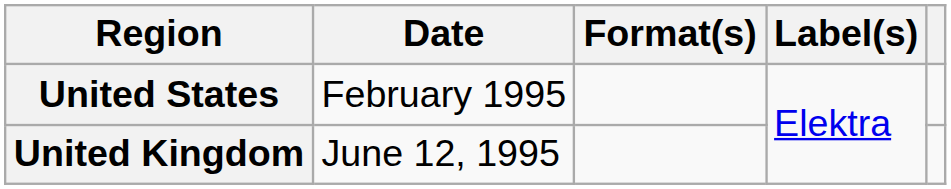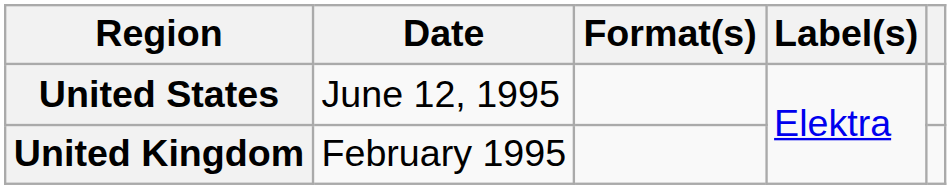(444, 93) February 1995 -> (441, 93) June 12, 1995
(441, 153) June 12, 1995 -> (444, 153) February 1995
